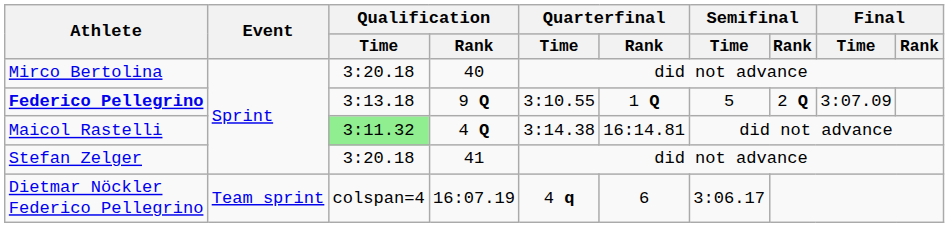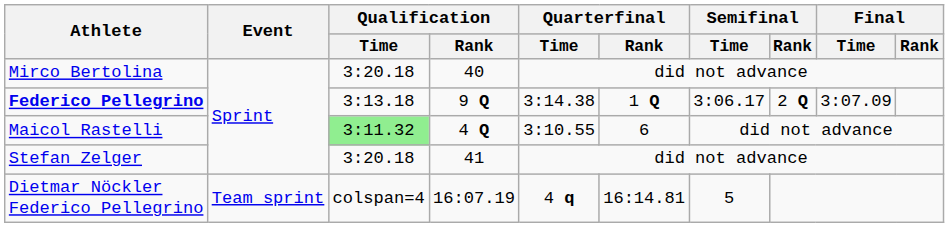(559, 102) 3:10.55 -> (559, 102) 3:14.38
(729, 102) 5 -> (729, 102) 3:06.17
(559, 130) 3:14.38 -> (559, 130) 3:10.55
(644, 130) 16:14.81 -> (644, 130) 6
(644, 198) 6 -> (644, 198) 16:14.81
(729, 198) 3:06.17 -> (729, 198) 5
